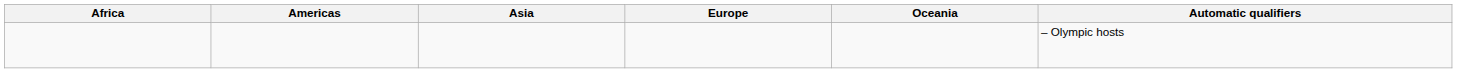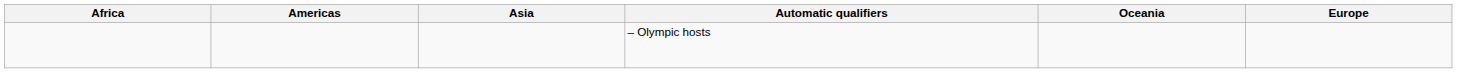columns swapped: (728, 13) <-> (1245, 13)
